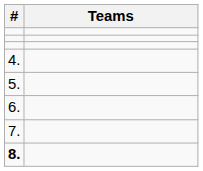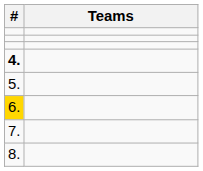(14, 60) normal -> (14, 60) bold
(14, 107) no background -> (14, 107) gold background
(14, 154) bold -> (14, 154) normal
